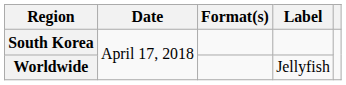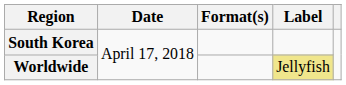(303, 67) no background -> (303, 67) khaki background
